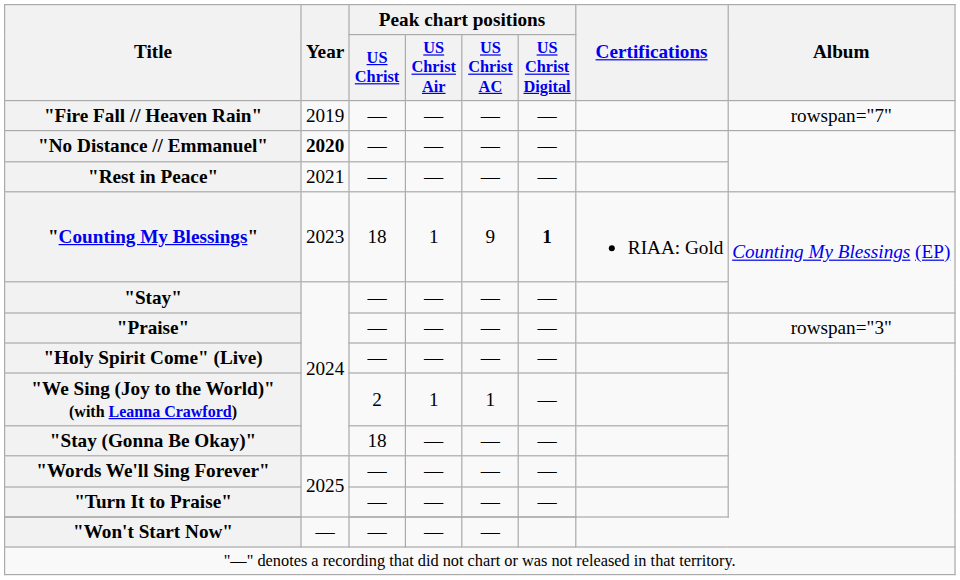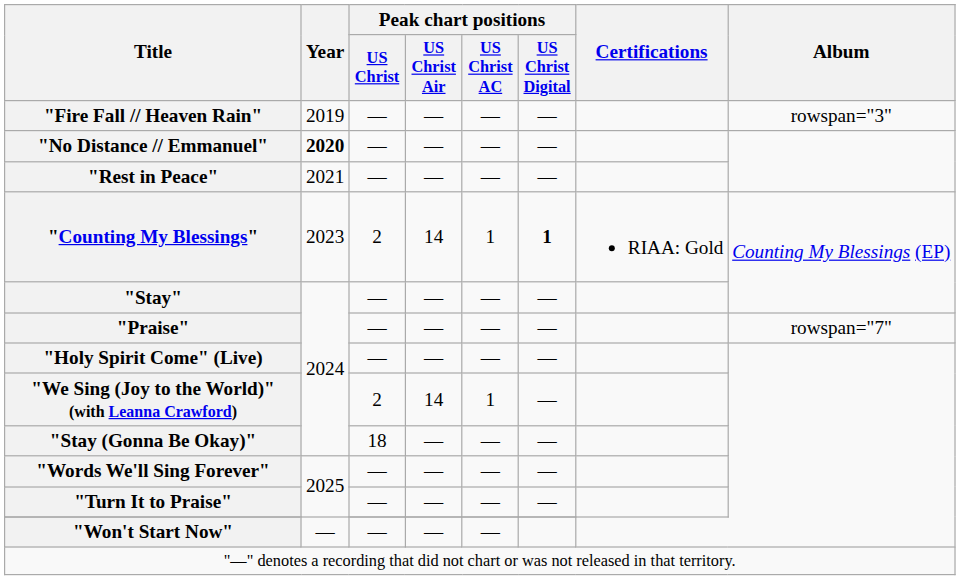(841, 115) rowspan="7" -> (841, 115) rowspan="3"
(377, 236) 18 -> (377, 236) 2
(434, 236) 1 -> (434, 236) 14
(490, 236) 9 -> (490, 236) 1
(841, 327) rowspan="3" -> (841, 327) rowspan="7"
(434, 399) 1 -> (434, 399) 14
